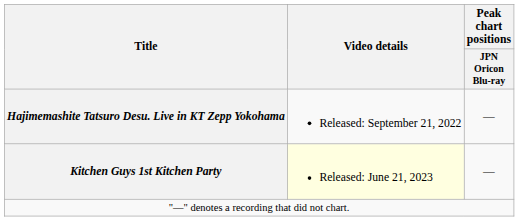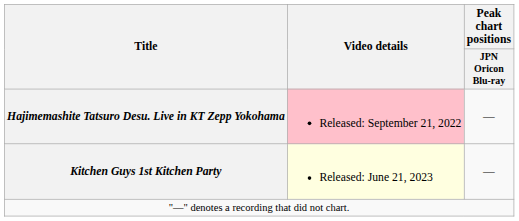(376, 123) no background -> (376, 123) pink background
